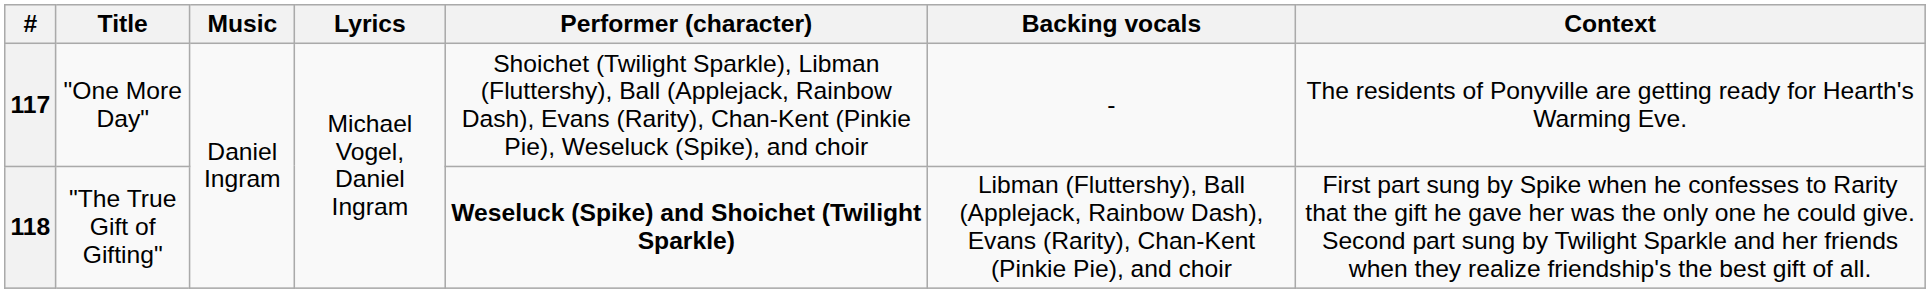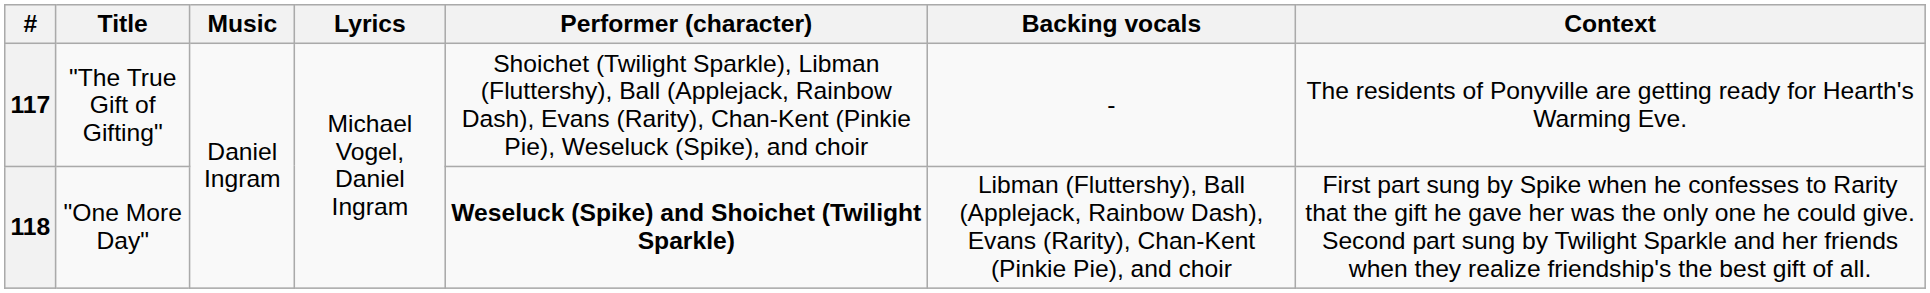(123, 104) "One More Day" -> (123, 104) "The True Gift of Gifting"
(123, 226) "The True Gift of Gifting" -> (123, 226) "One More Day"
